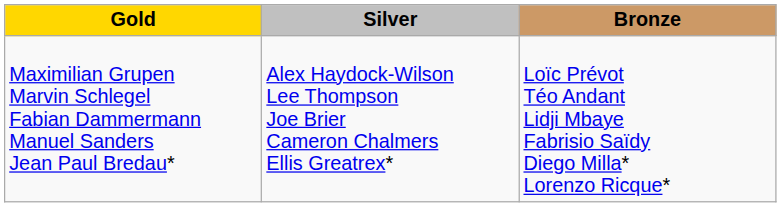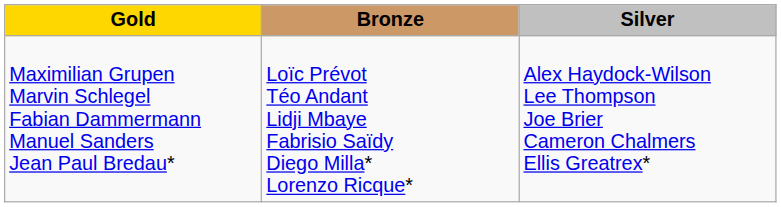columns swapped: (390, 20) <-> (647, 20)
